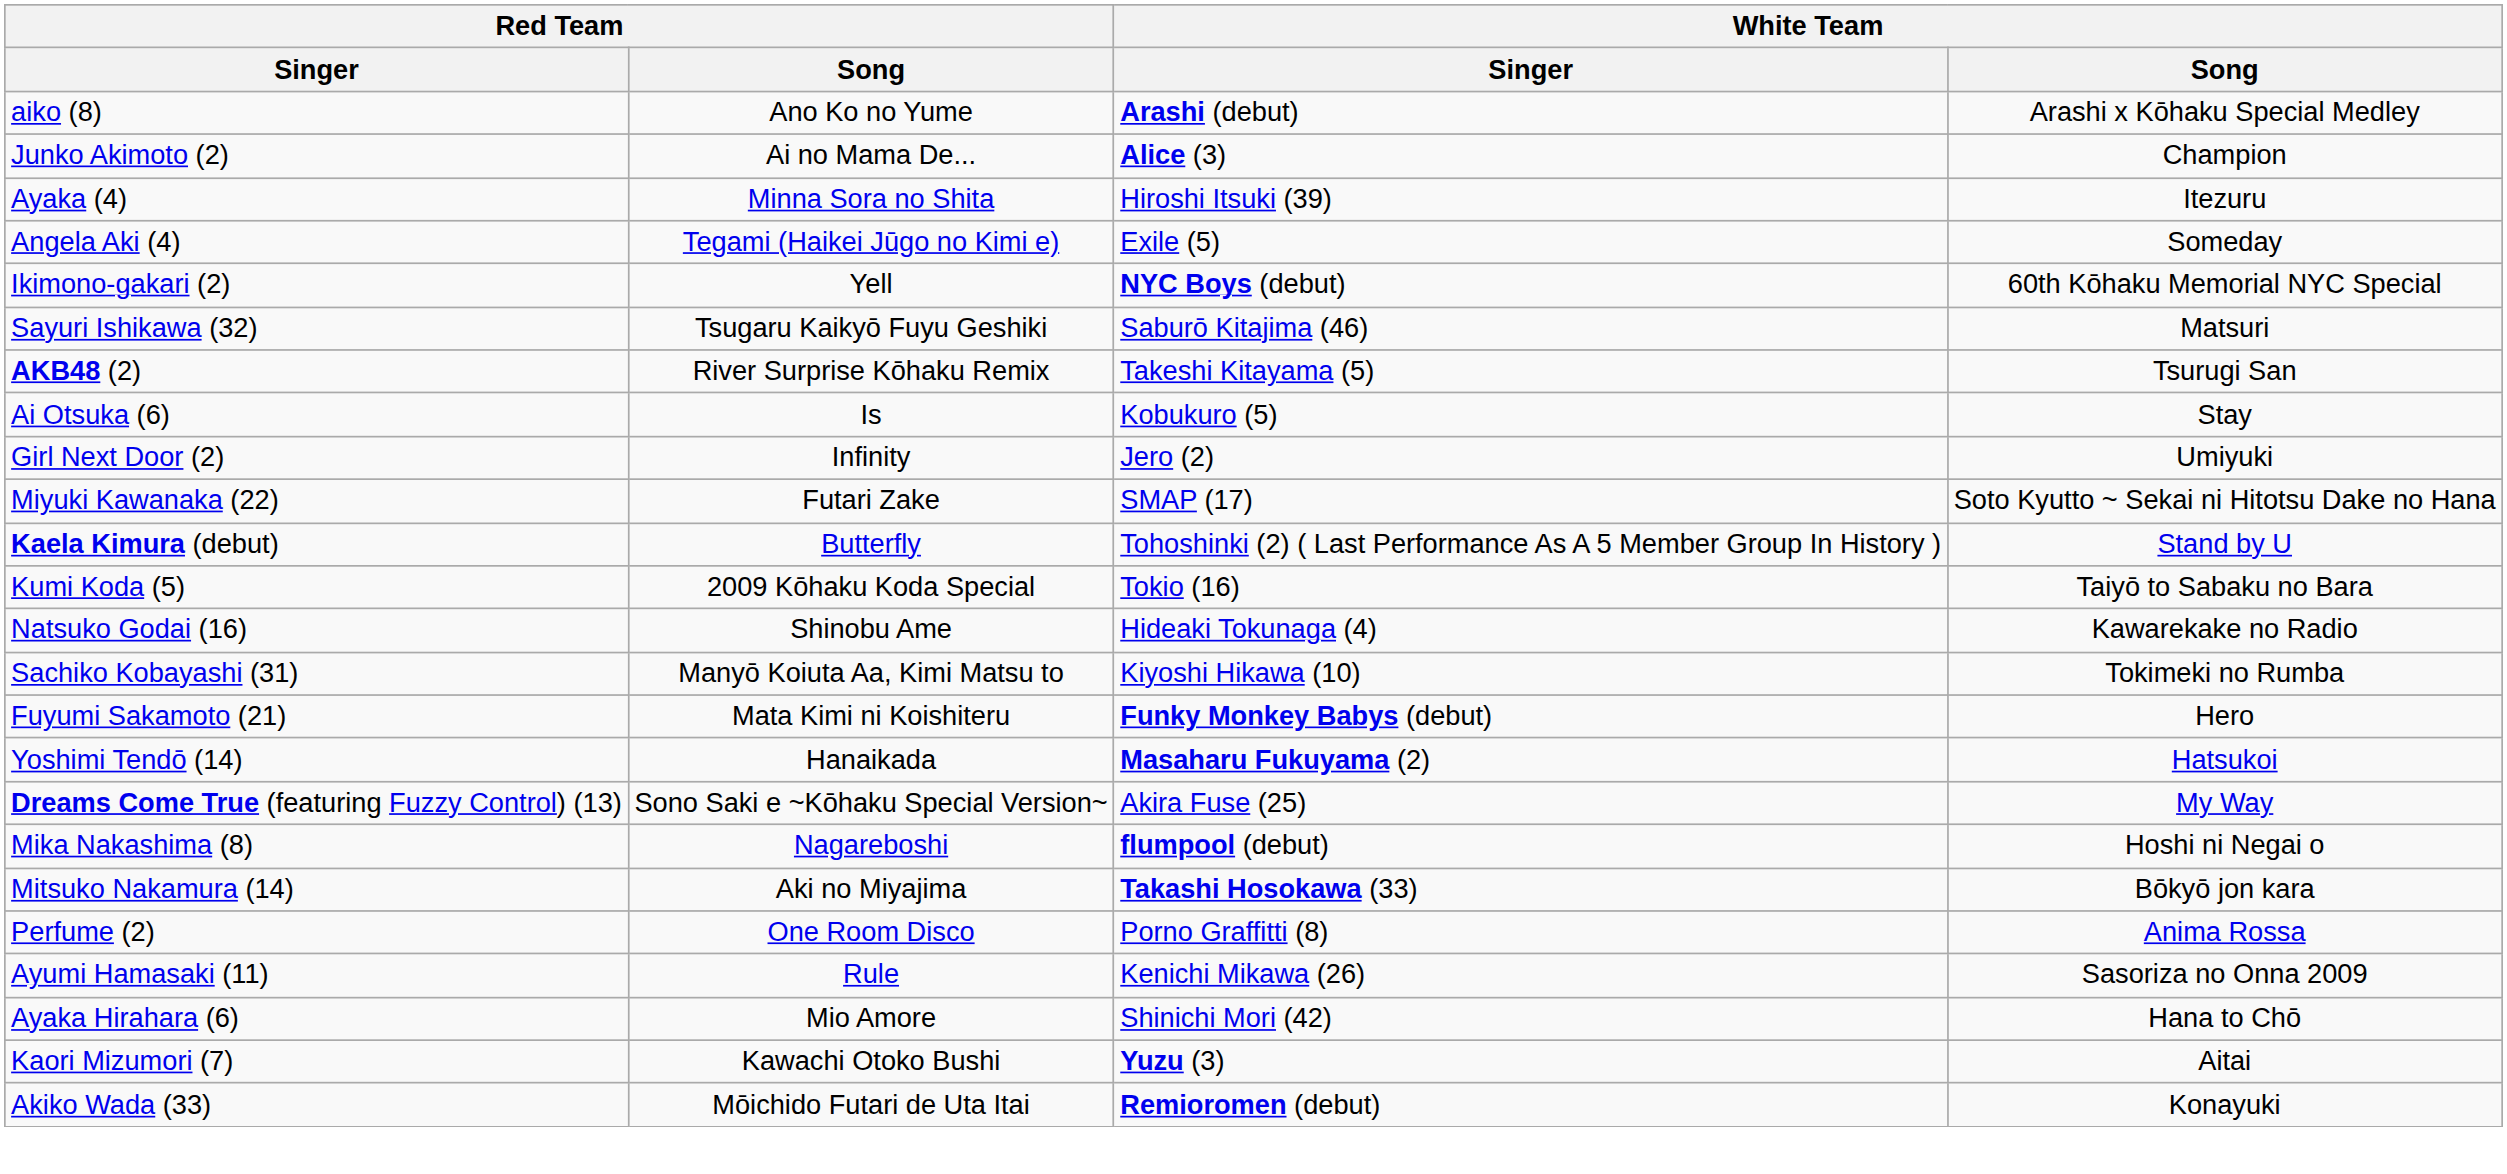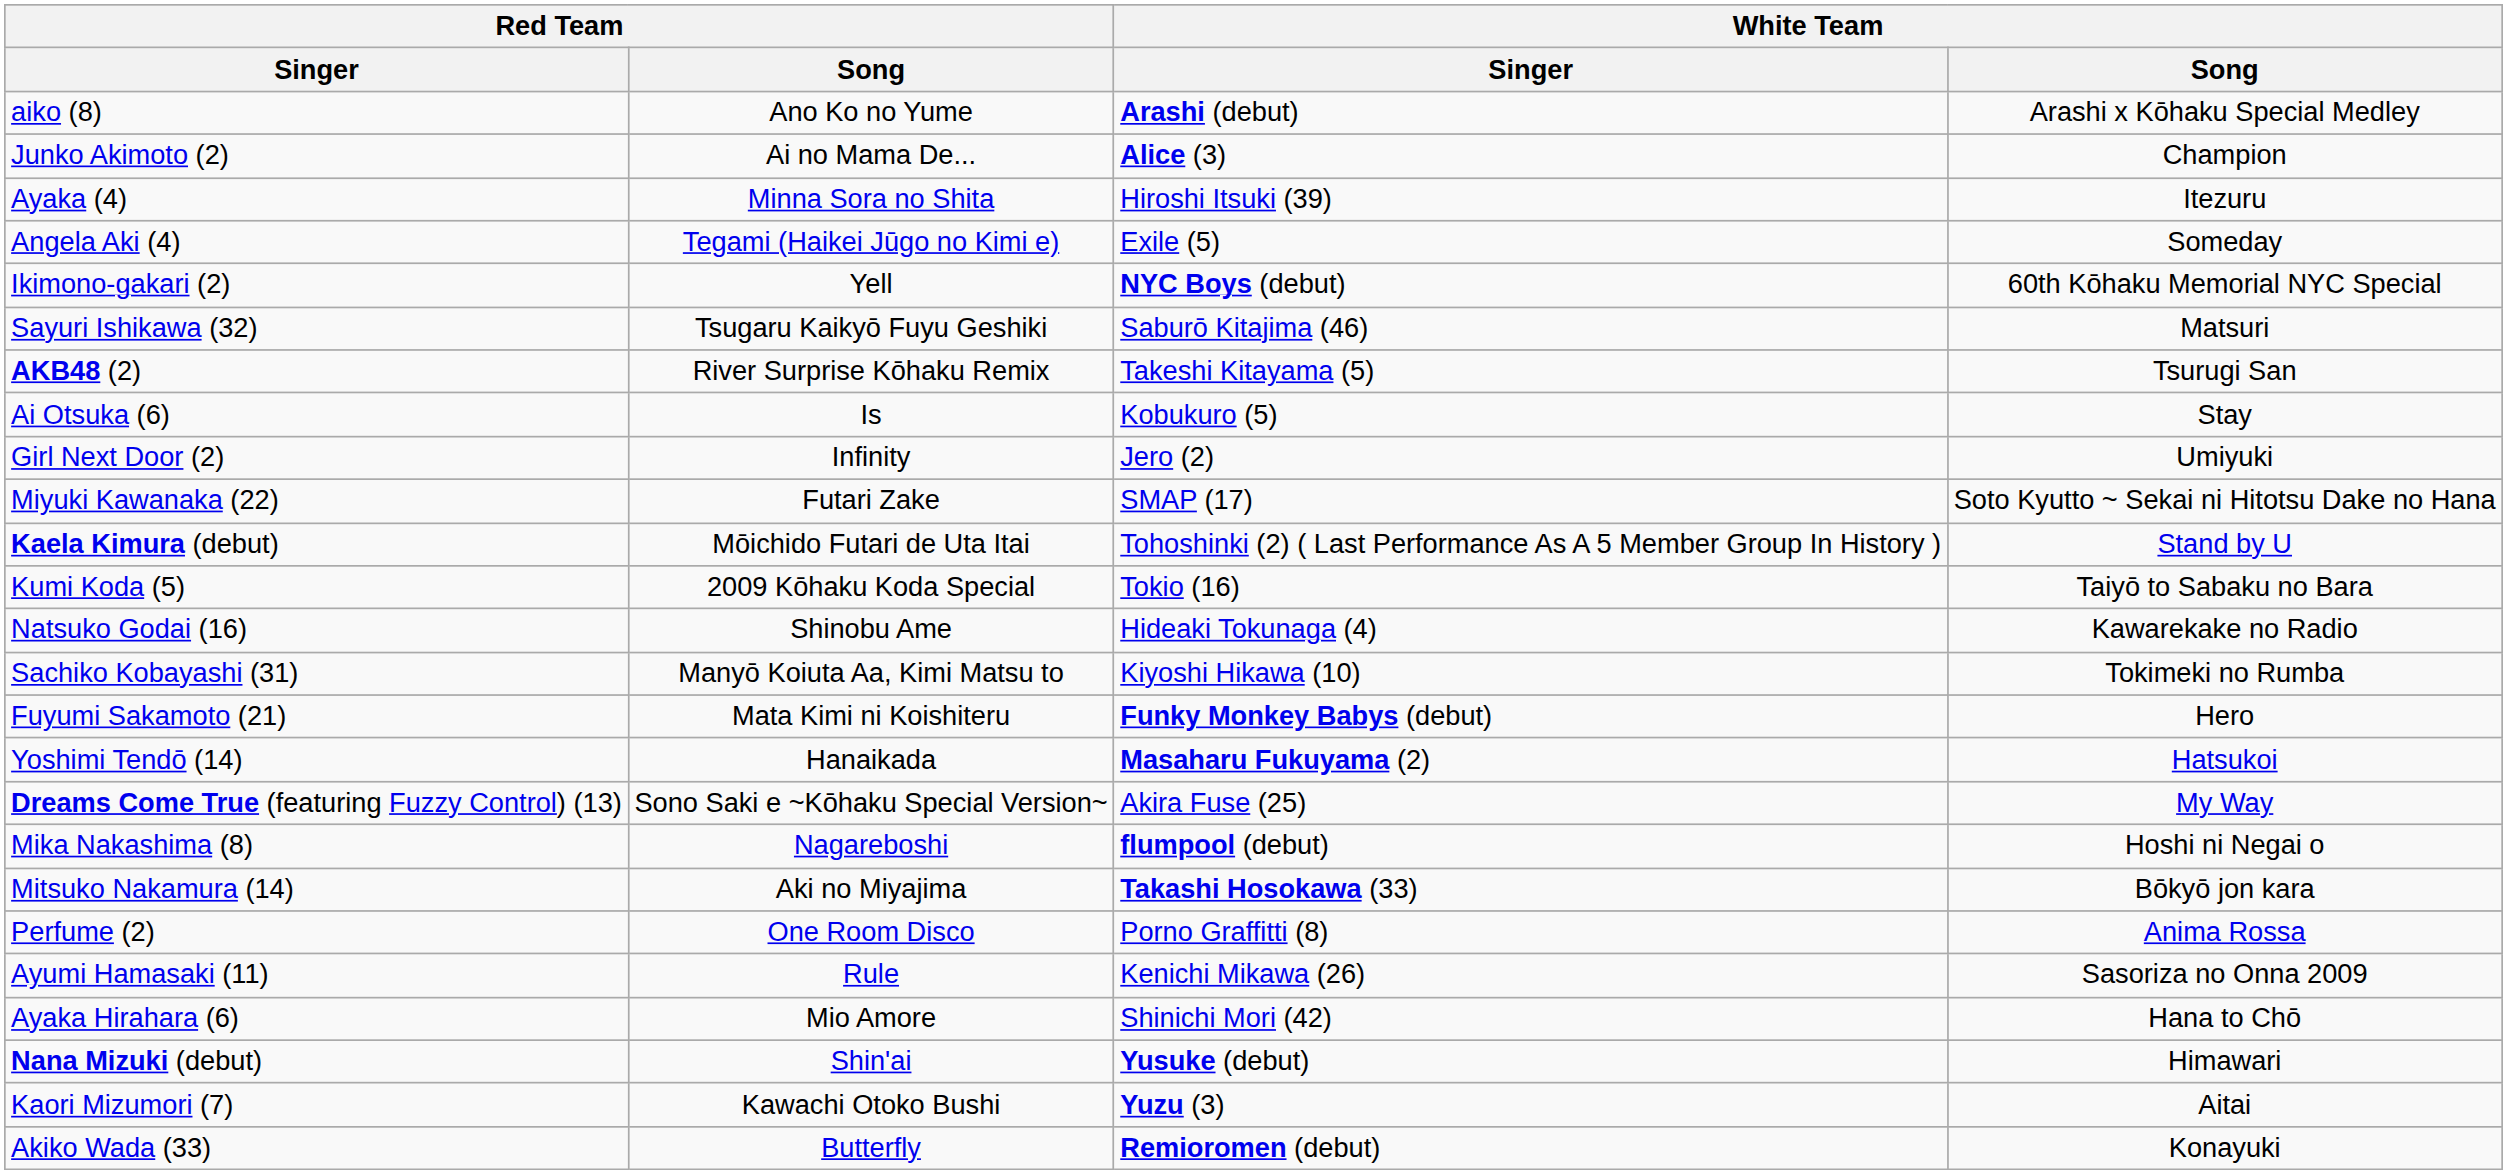(871, 543) Butterfly -> (871, 543) Mōichido Futari de Uta Itai
+ row: (137, 1061)
(871, 1104) Mōichido Futari de Uta Itai -> (871, 1147) Butterfly
